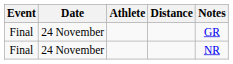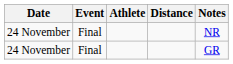columns swapped: (73, 13) <-> (21, 13)
(212, 31) GR -> (212, 31) NR
(212, 50) NR -> (212, 50) GR
